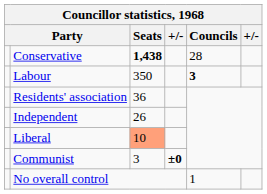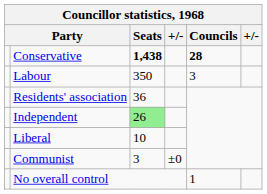(196, 55) normal -> (196, 55) bold
(193, 76) bold -> (193, 76) normal
(139, 117) no background -> (139, 117) lightgreen background
(139, 138) lightsalmon background -> (139, 138) no background
(175, 158) bold -> (175, 158) normal
